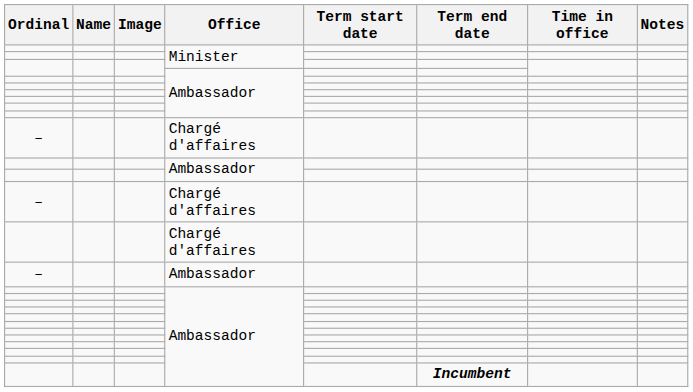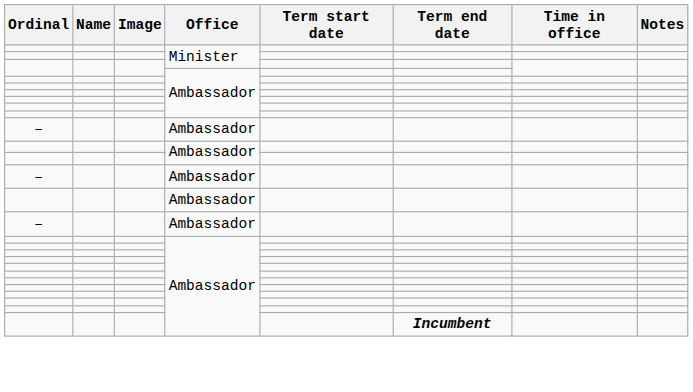(212, 138) Chargé d'affaires -> (212, 129) Ambassador
(212, 202) Chargé d'affaires -> (212, 177) Ambassador
(212, 242) Chargé d'affaires -> (212, 200) Ambassador
